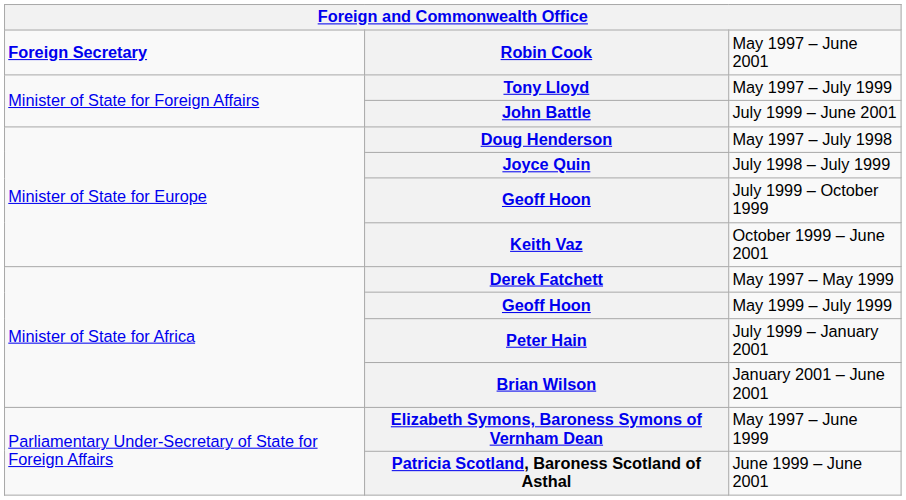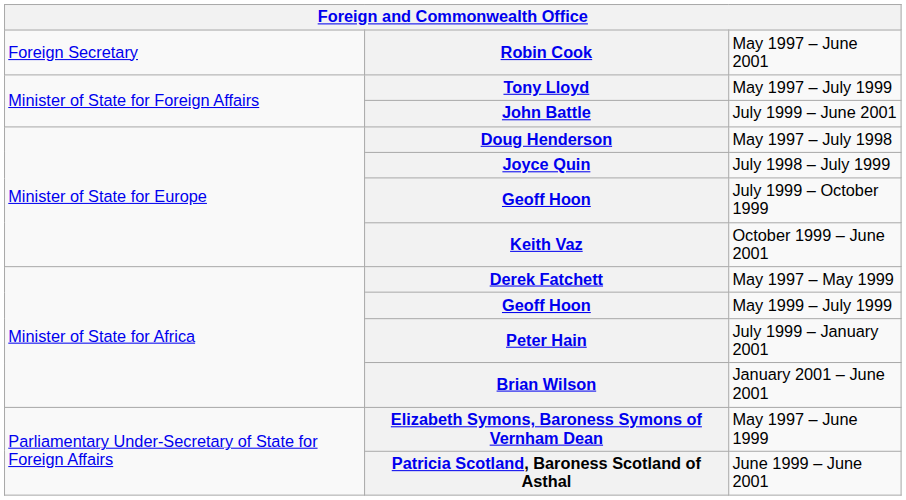(78, 52) bold -> (73, 52) normal
